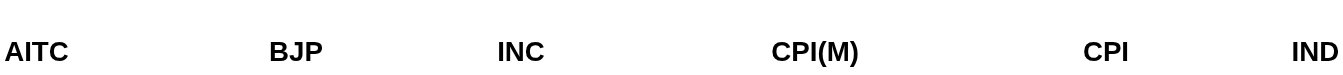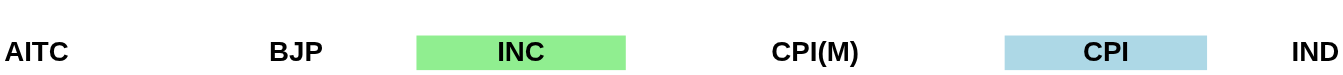(521, 52) no background -> (521, 52) lightgreen background
(1106, 52) no background -> (1106, 52) lightblue background
